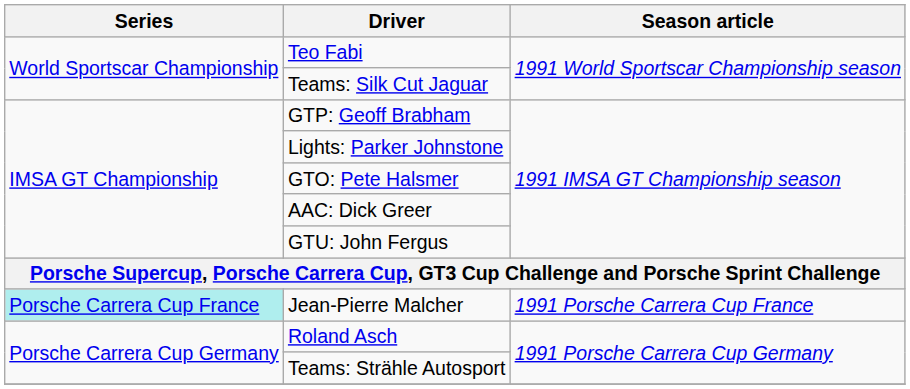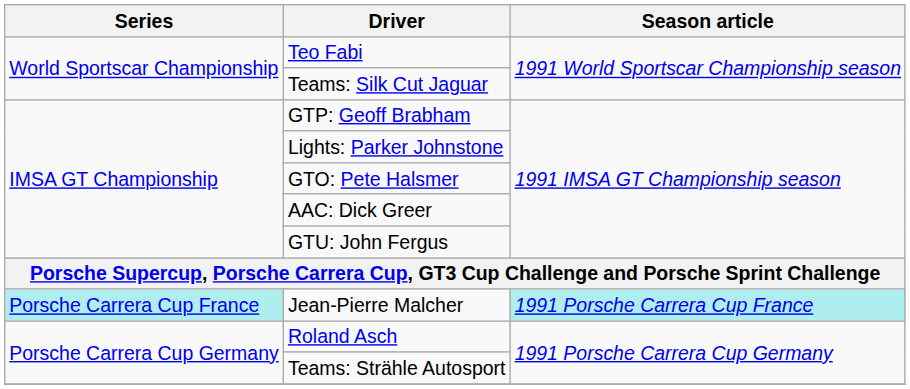(664, 305) no background -> (664, 305) paleturquoise background
